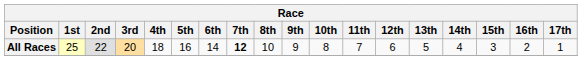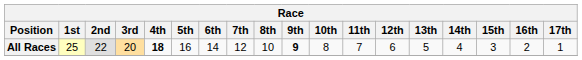(158, 47) normal -> (158, 47) bold
(240, 47) bold -> (240, 47) normal
(295, 47) normal -> (295, 47) bold
